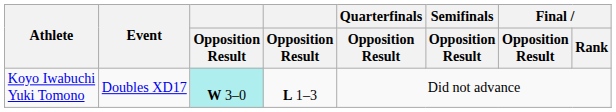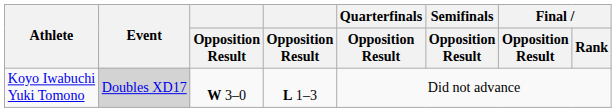(144, 88) no background -> (144, 88) lightgrey background
(227, 96) paleturquoise background -> (227, 96) no background
